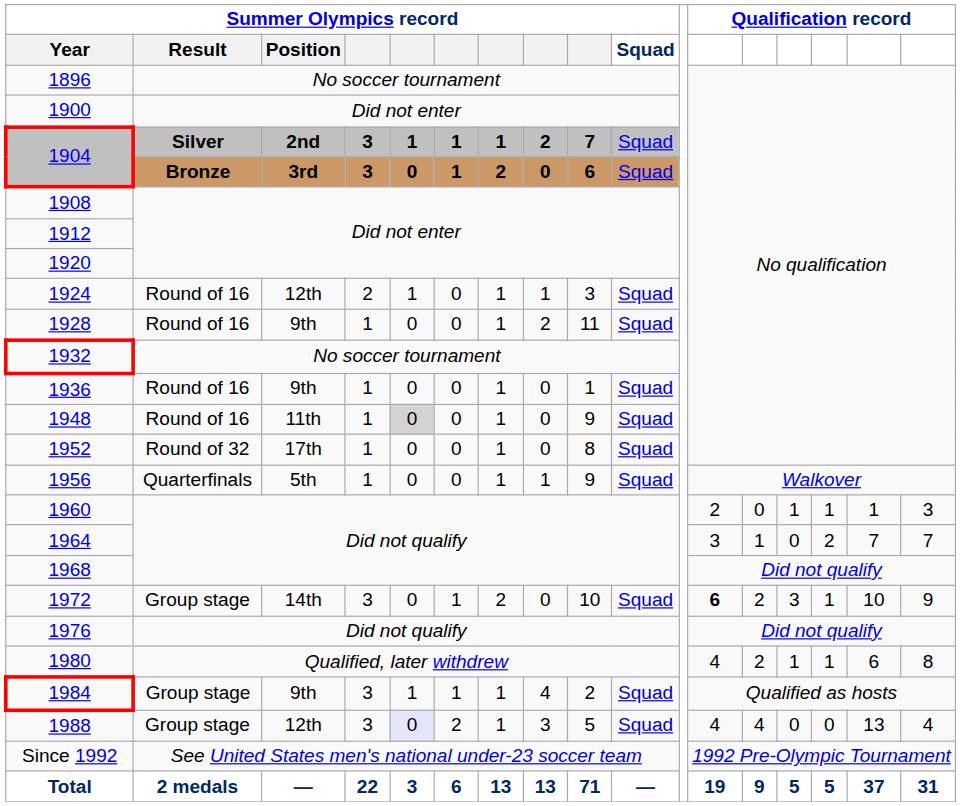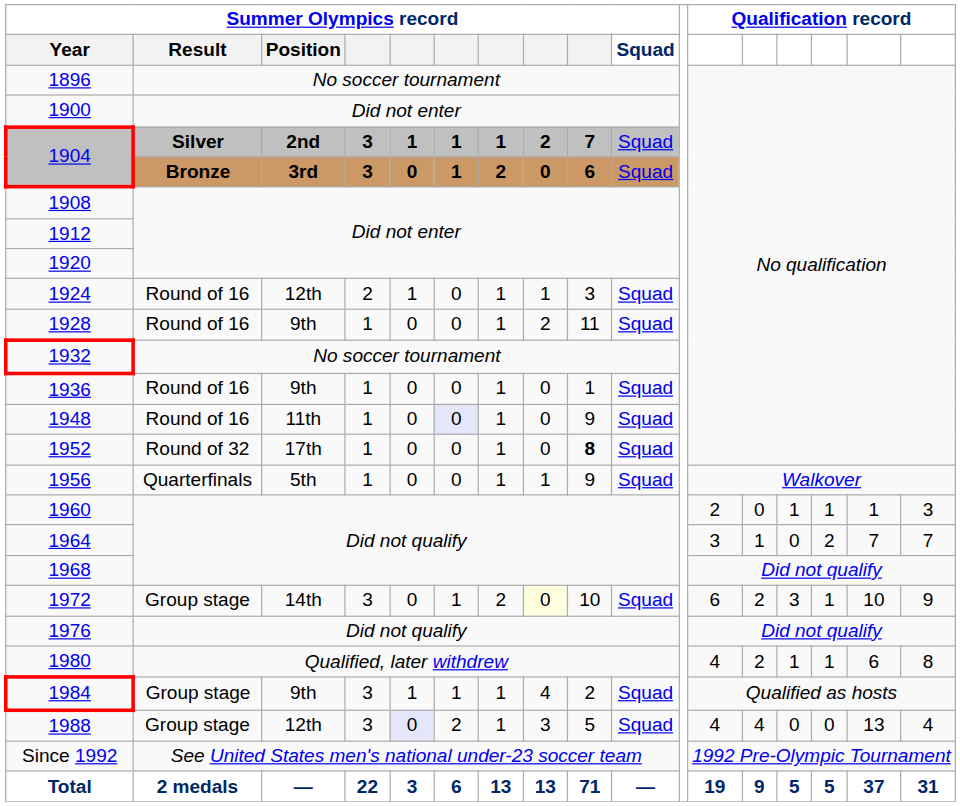(412, 419) lightgrey background -> (412, 419) no background
(456, 419) no background -> (456, 419) lavender background
(590, 449) normal -> (590, 449) bold
(545, 600) no background -> (545, 600) lightyellow background
(715, 600) bold -> (715, 600) normal
